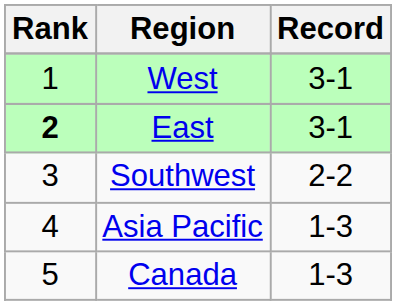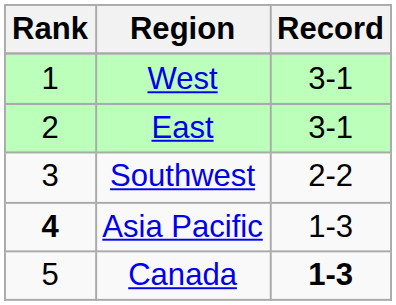(50, 127) bold -> (50, 127) normal
(50, 226) normal -> (50, 226) bold
(331, 275) normal -> (331, 275) bold
